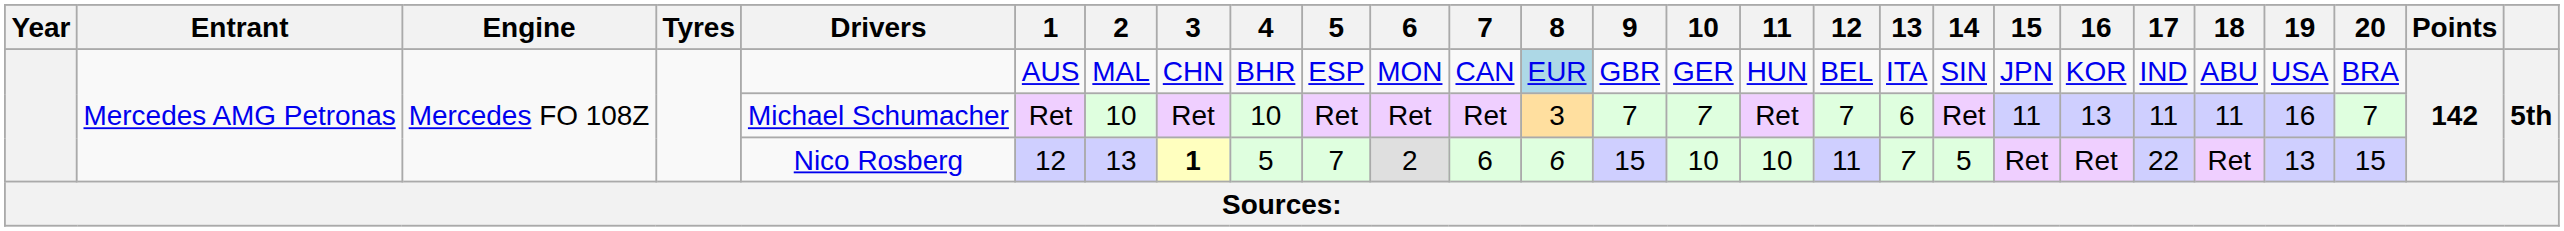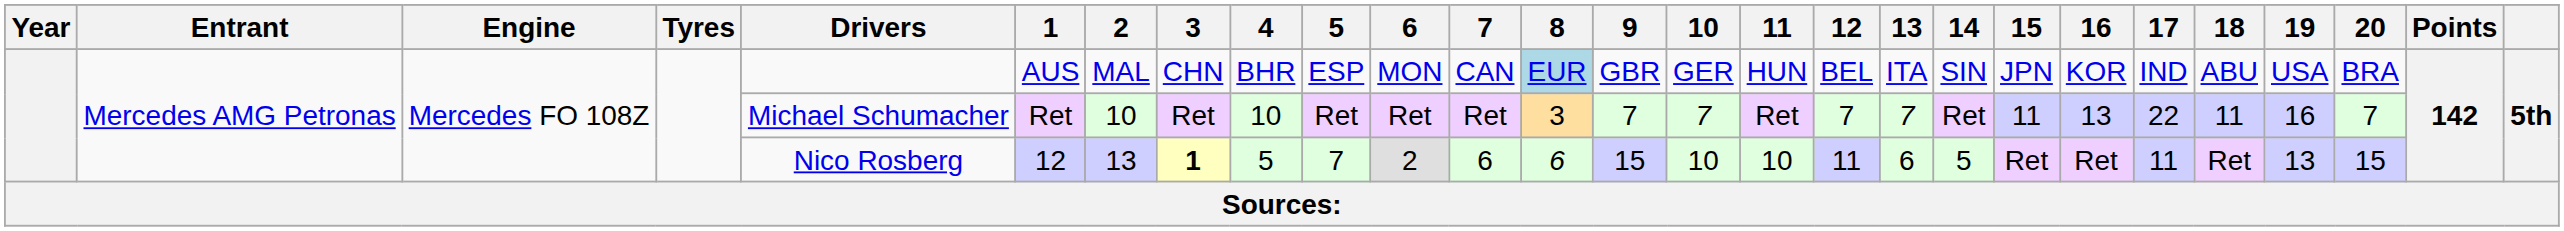(1907, 116) 6 -> (1907, 116) 7
(2163, 116) 11 -> (2163, 116) 22
(1907, 160) 7 -> (1907, 160) 6
(2163, 160) 22 -> (2163, 160) 11
